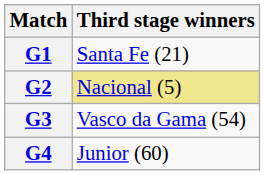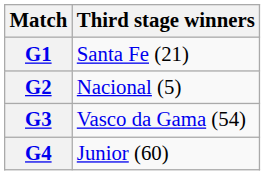(129, 86) khaki background -> (129, 86) no background
